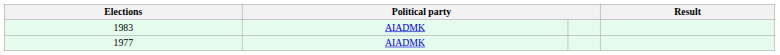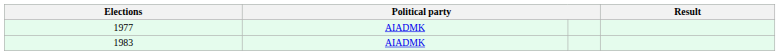rows swapped: (123, 43) <-> (123, 27)
